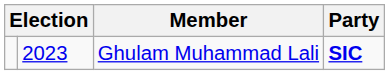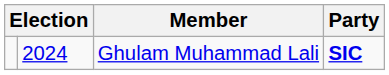(45, 52) 2023 -> (45, 52) 2024
